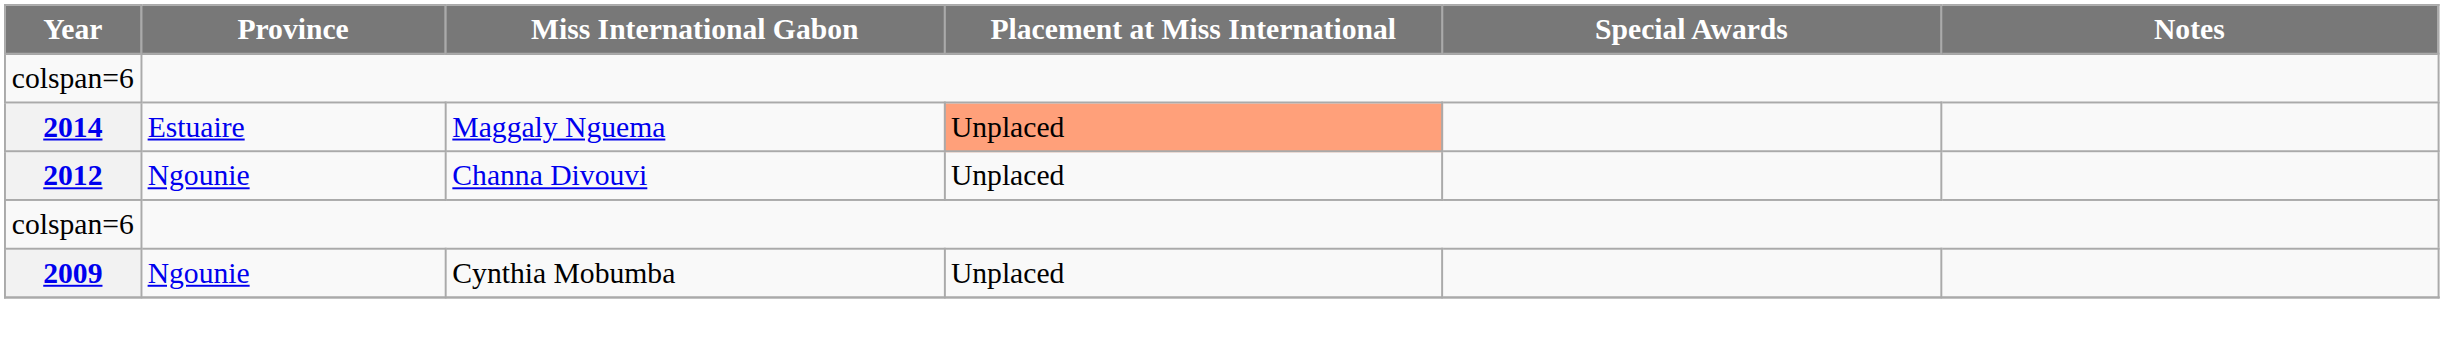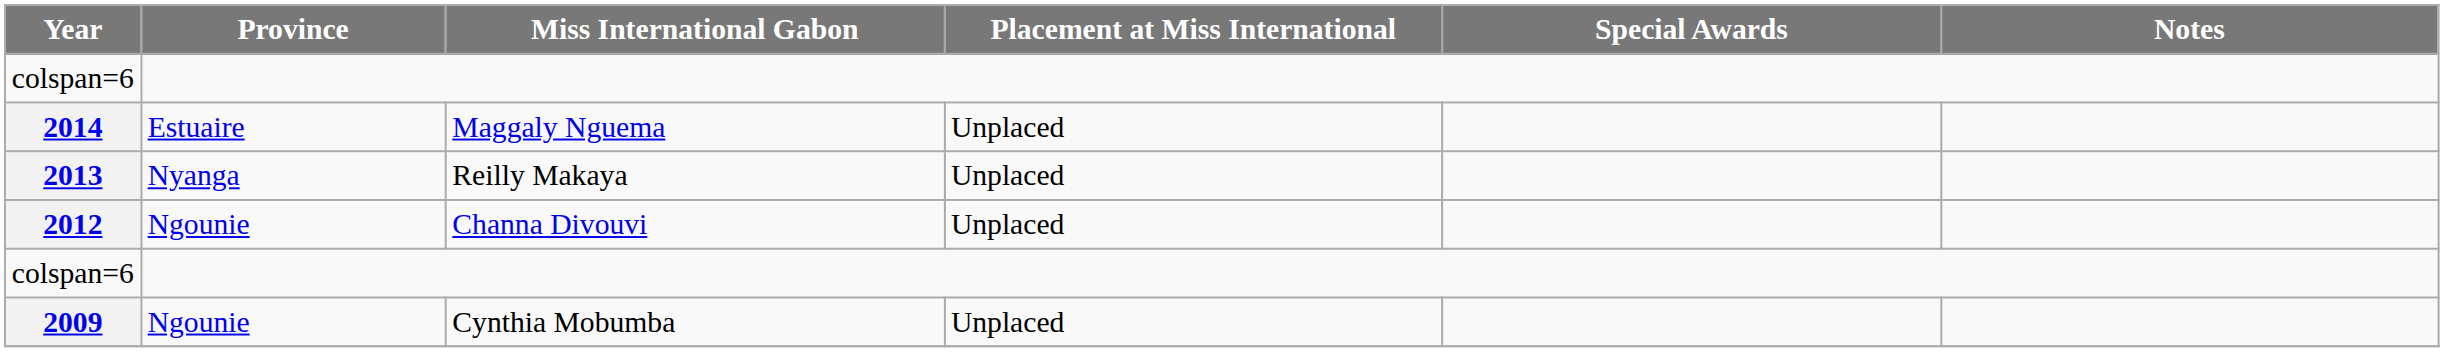(1008, 126) lightsalmon background -> (1008, 126) no background
+ row: (73, 175)
